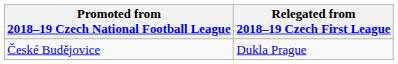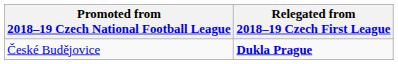(272, 49) normal -> (274, 49) bold
